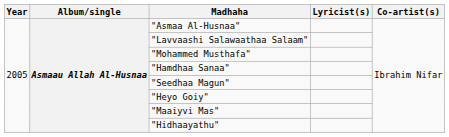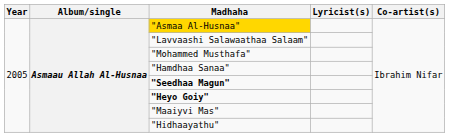(196, 26) no background -> (196, 26) gold background
(190, 82) normal -> (190, 82) bold
(180, 97) normal -> (180, 97) bold
